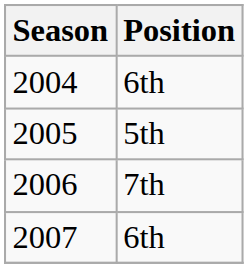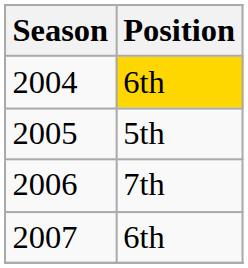(144, 81) no background -> (144, 81) gold background
